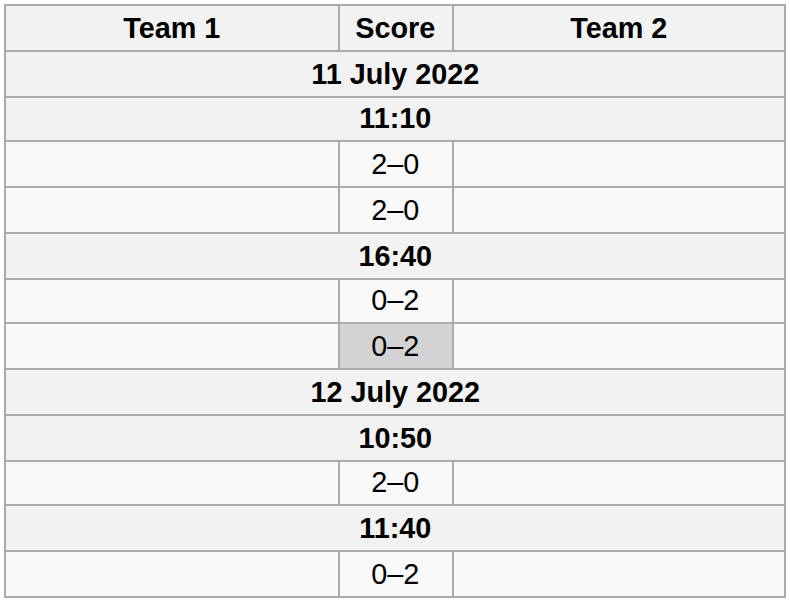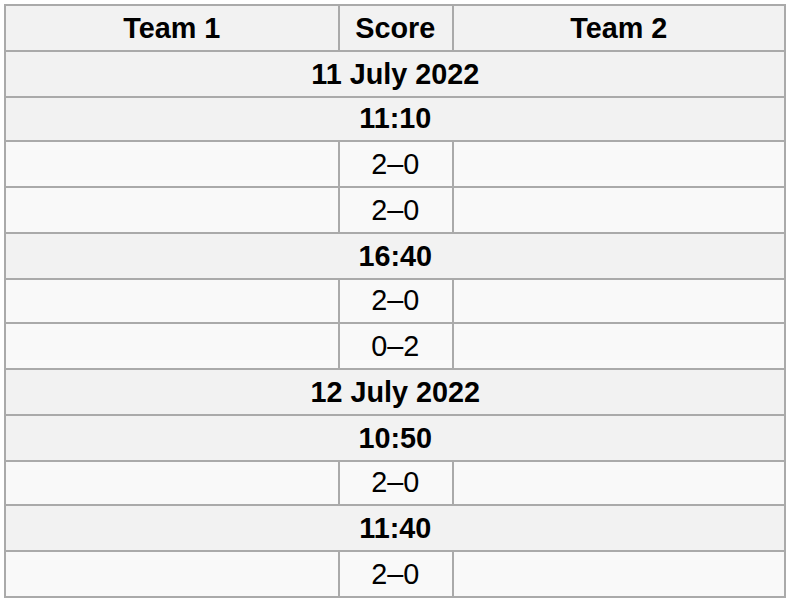(395, 301) 0–2 -> (395, 301) 2–0
(395, 347) lightgrey background -> (395, 347) no background
(395, 574) 0–2 -> (395, 574) 2–0
